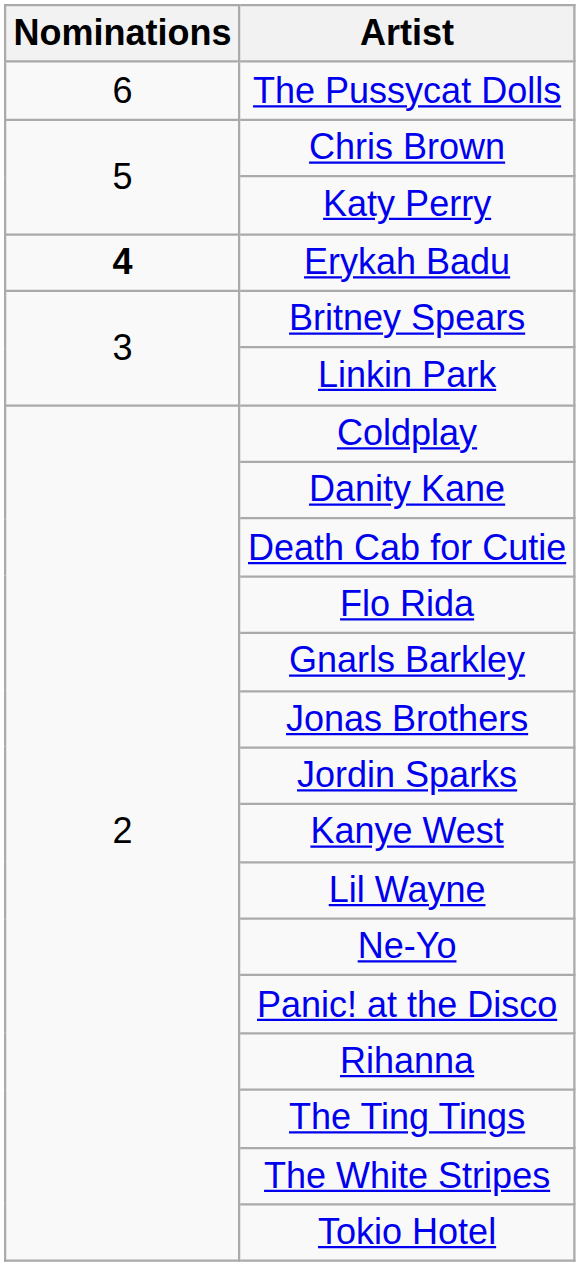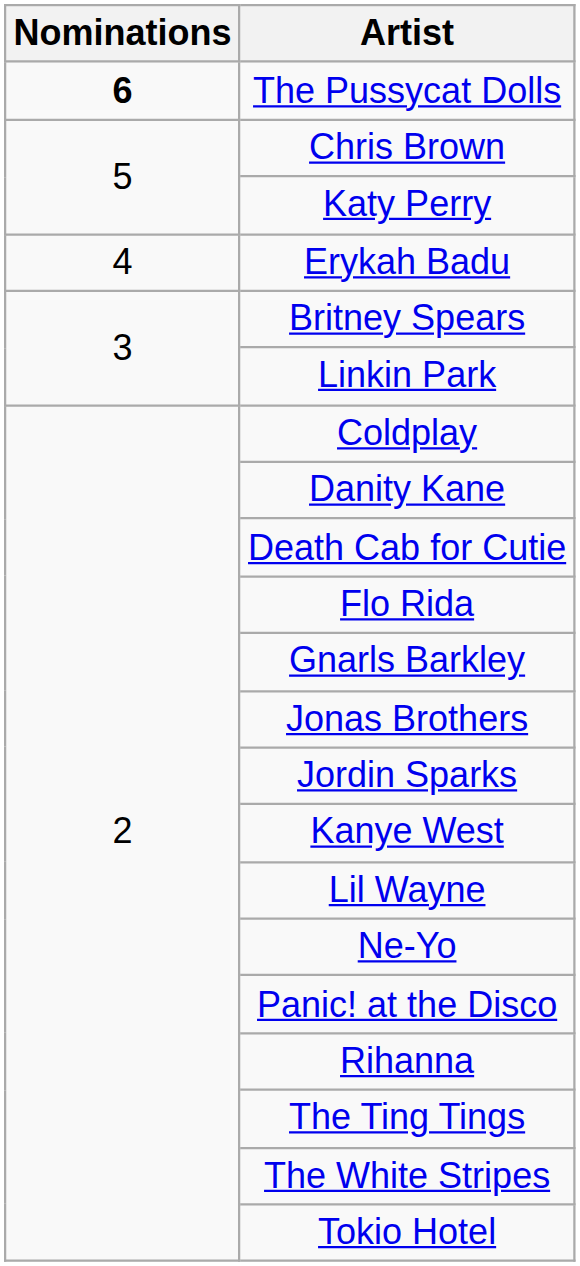(122, 90) normal -> (122, 90) bold
(122, 261) bold -> (122, 261) normal
